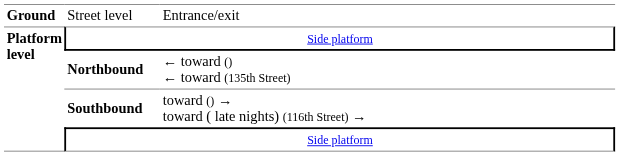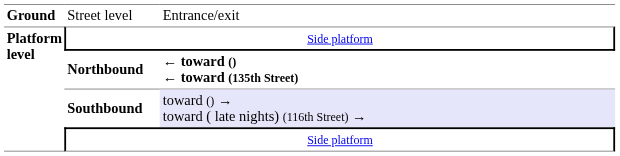(227, 69) normal -> (231, 69) bold
(265, 108) no background -> (265, 108) lavender background
